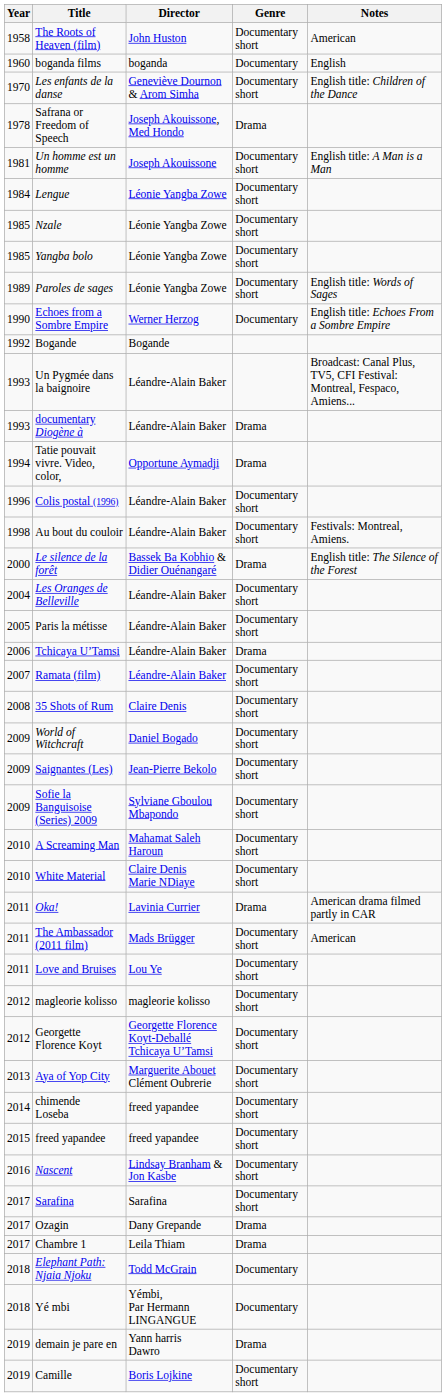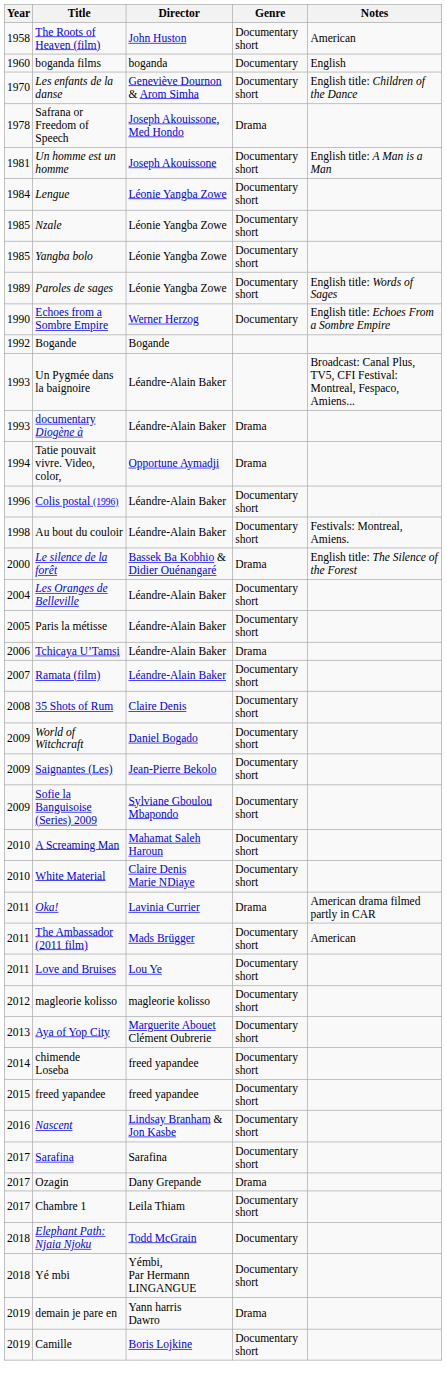- row: (68, 1038)
(251, 1244) Drama -> (267, 1206) Documentary short
(267, 1307) Documentary -> (267, 1275) Documentary short
